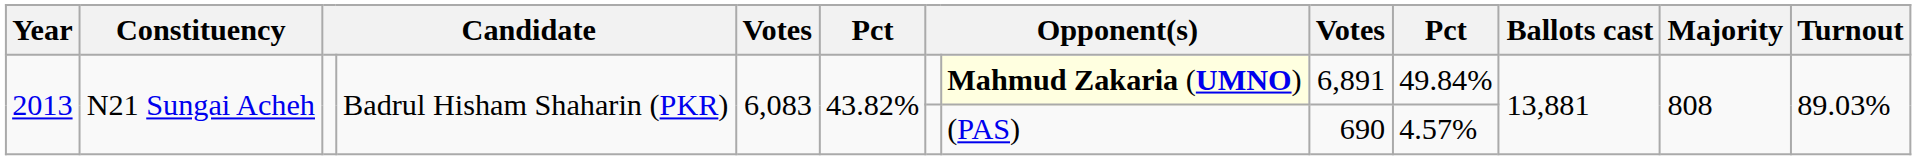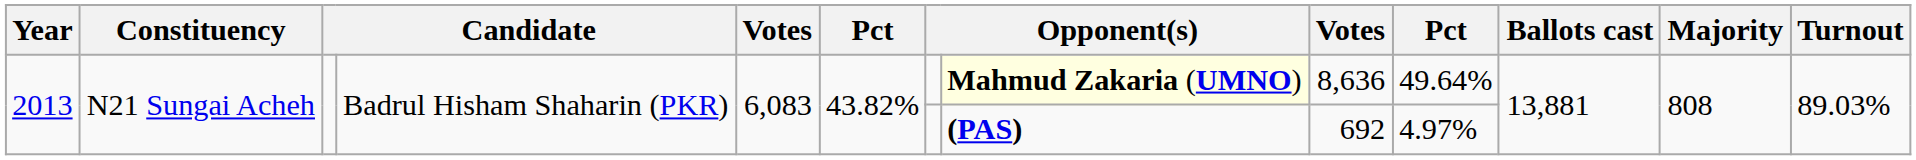(1351, 79) 6,891 -> (1351, 79) 8,636
(1446, 79) 49.84% -> (1446, 79) 49.64%
(984, 129) normal -> (985, 129) bold
(1362, 129) 690 -> (1362, 129) 692
(1438, 129) 4.57% -> (1438, 129) 4.97%
